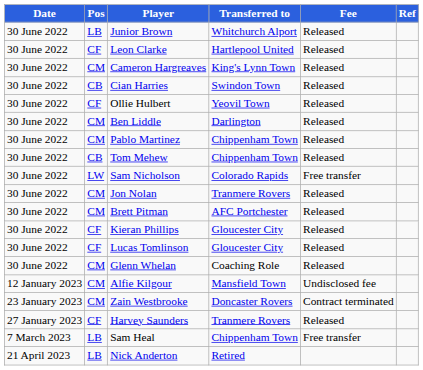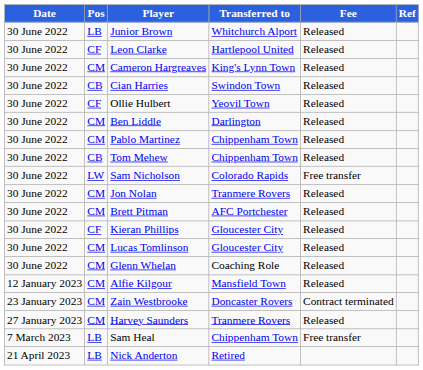(94, 247) CF -> (96, 247) CM
(340, 283) Undisclosed fee -> (324, 283) Released
(94, 319) CF -> (96, 319) CM
